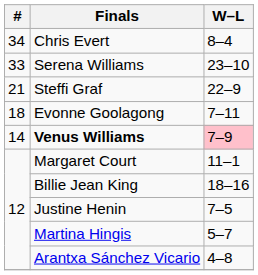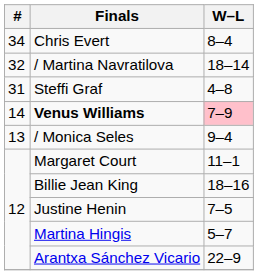- row: (89, 64)
+ row: (104, 64)
(16, 89) 21 -> (16, 89) 31
(224, 89) 22–9 -> (220, 89) 4–8
- row: (99, 113)
+ row: (84, 137)
(220, 257) 4–8 -> (224, 257) 22–9
